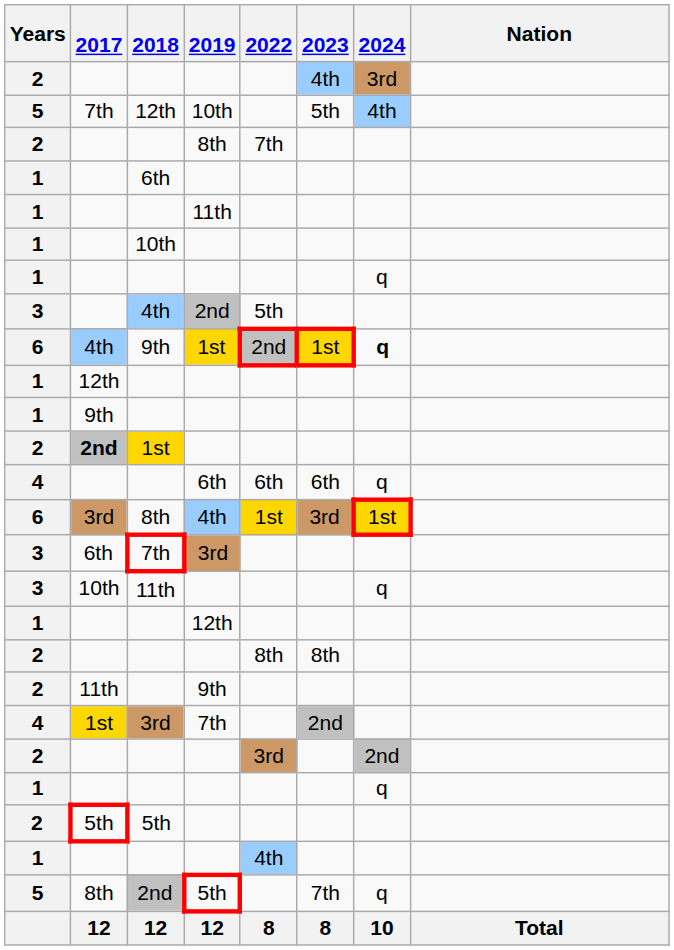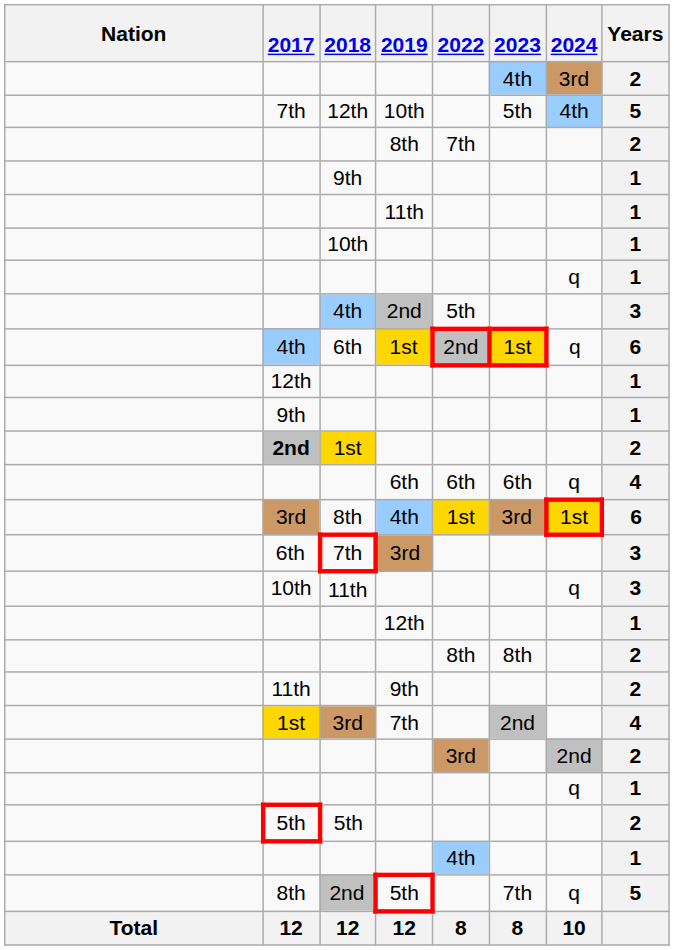columns swapped: (539, 33) <-> (38, 33)
(156, 178) 6th -> (348, 178) 9th
(156, 347) 9th -> (348, 347) 6th
(383, 347) bold -> (575, 347) normal
